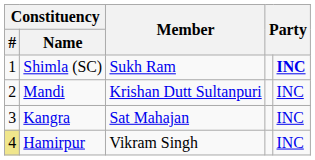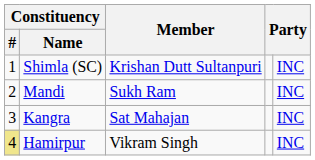(143, 67) Sukh Ram -> (186, 67) Krishan Dutt Sultanpuri
(291, 67) bold -> (290, 67) normal
(186, 92) Krishan Dutt Sultanpuri -> (143, 92) Sukh Ram
